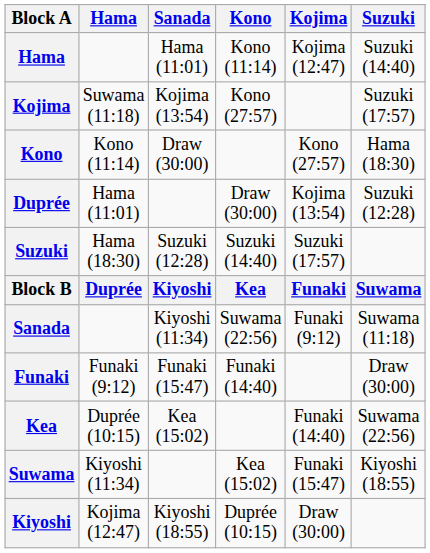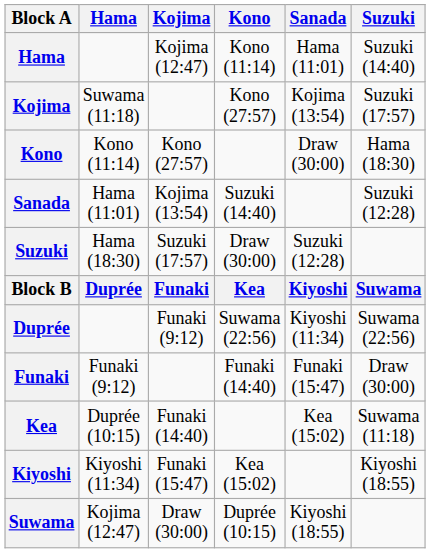columns swapped: (319, 18) <-> (182, 18)
(42, 202) Duprée -> (42, 202) Sanada
(251, 202) Draw (30:00) -> (250, 202) Suzuki (14:40)
(251, 251) Suzuki (14:40) -> (250, 251) Draw (30:00)
(42, 328) Sanada -> (42, 328) Duprée
(389, 328) Suwama (11:18) -> (389, 328) Suwama (22:56)
(389, 425) Suwama (22:56) -> (389, 425) Suwama (11:18)
(42, 474) Suwama -> (42, 474) Kiyoshi
(42, 522) Kiyoshi -> (42, 522) Suwama
